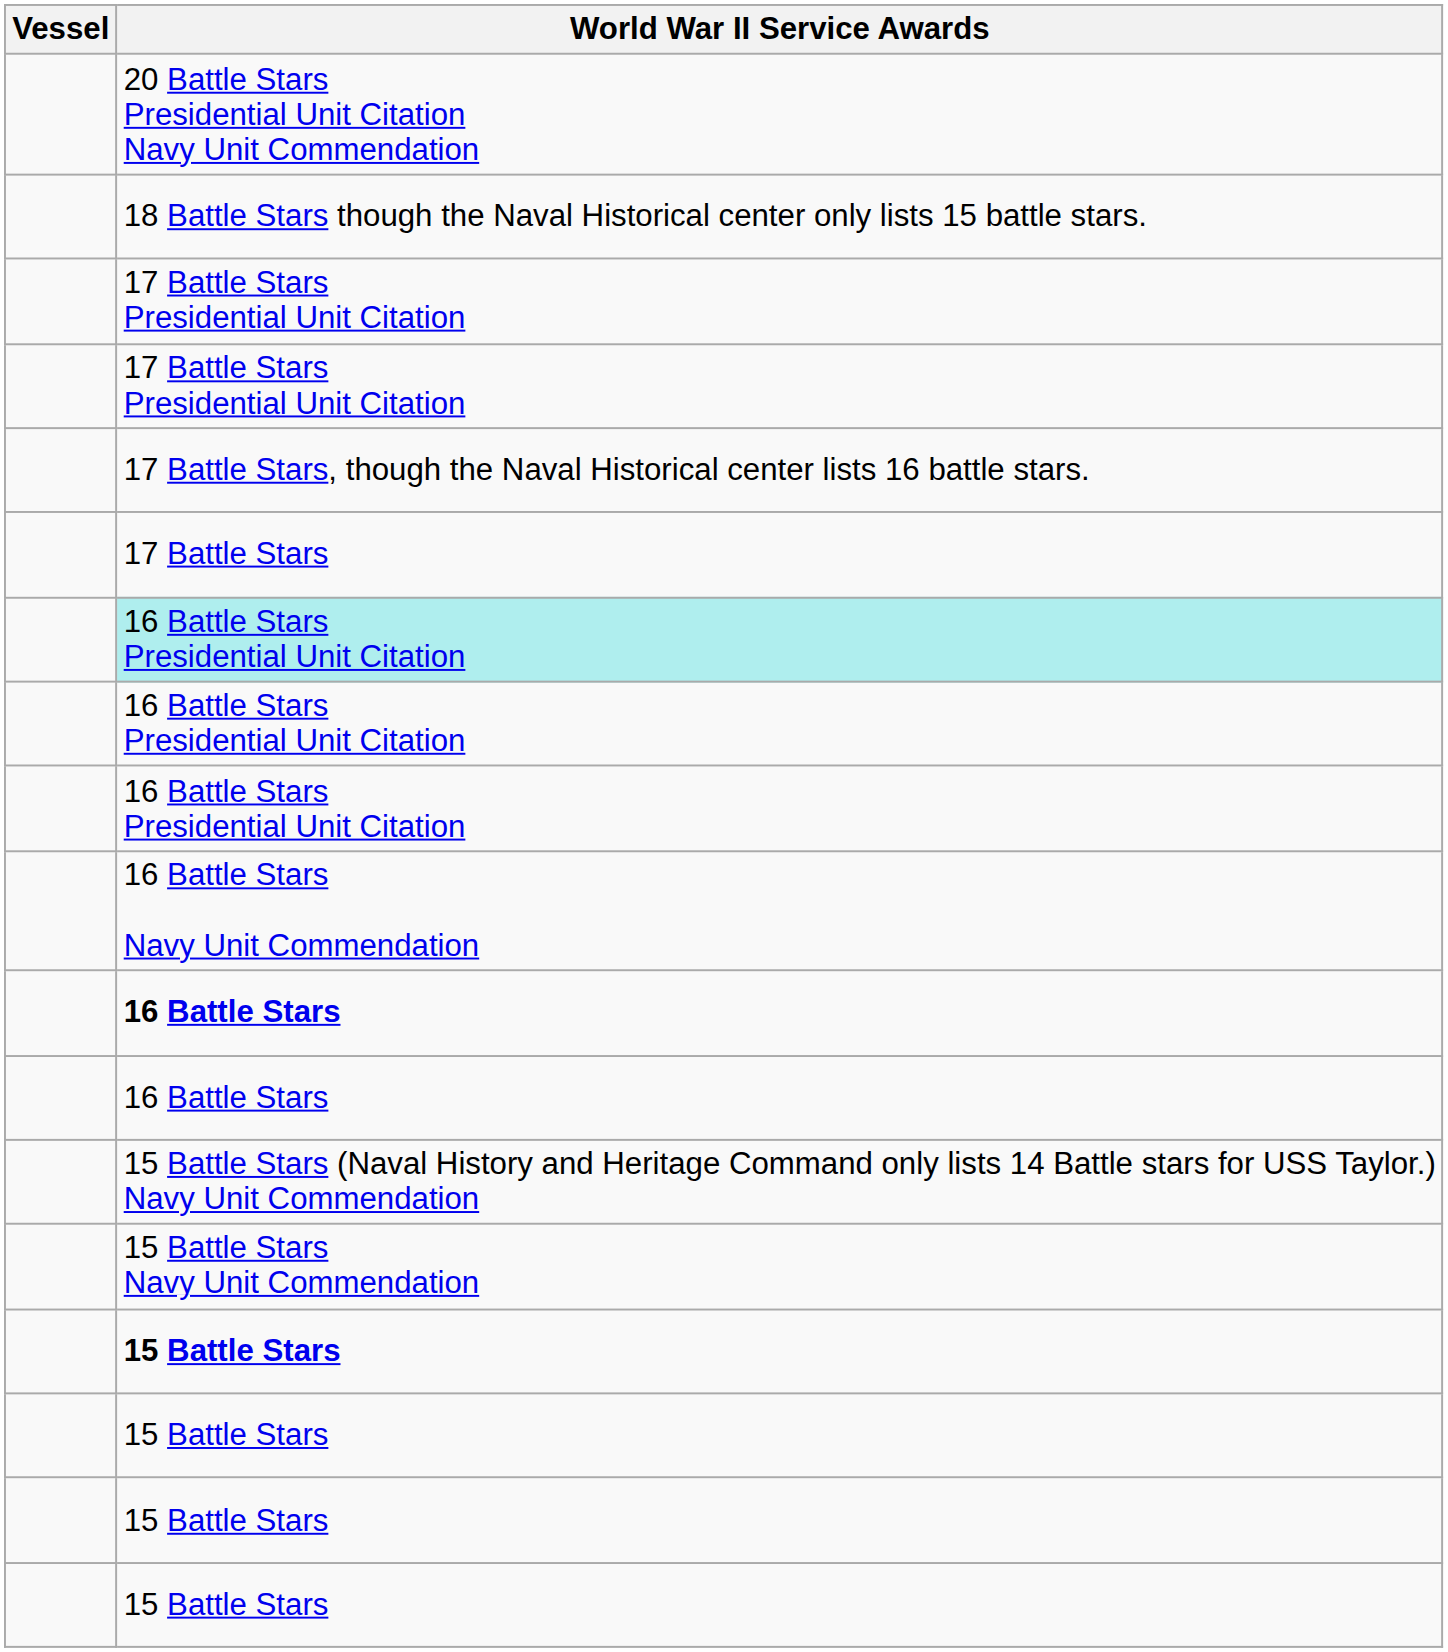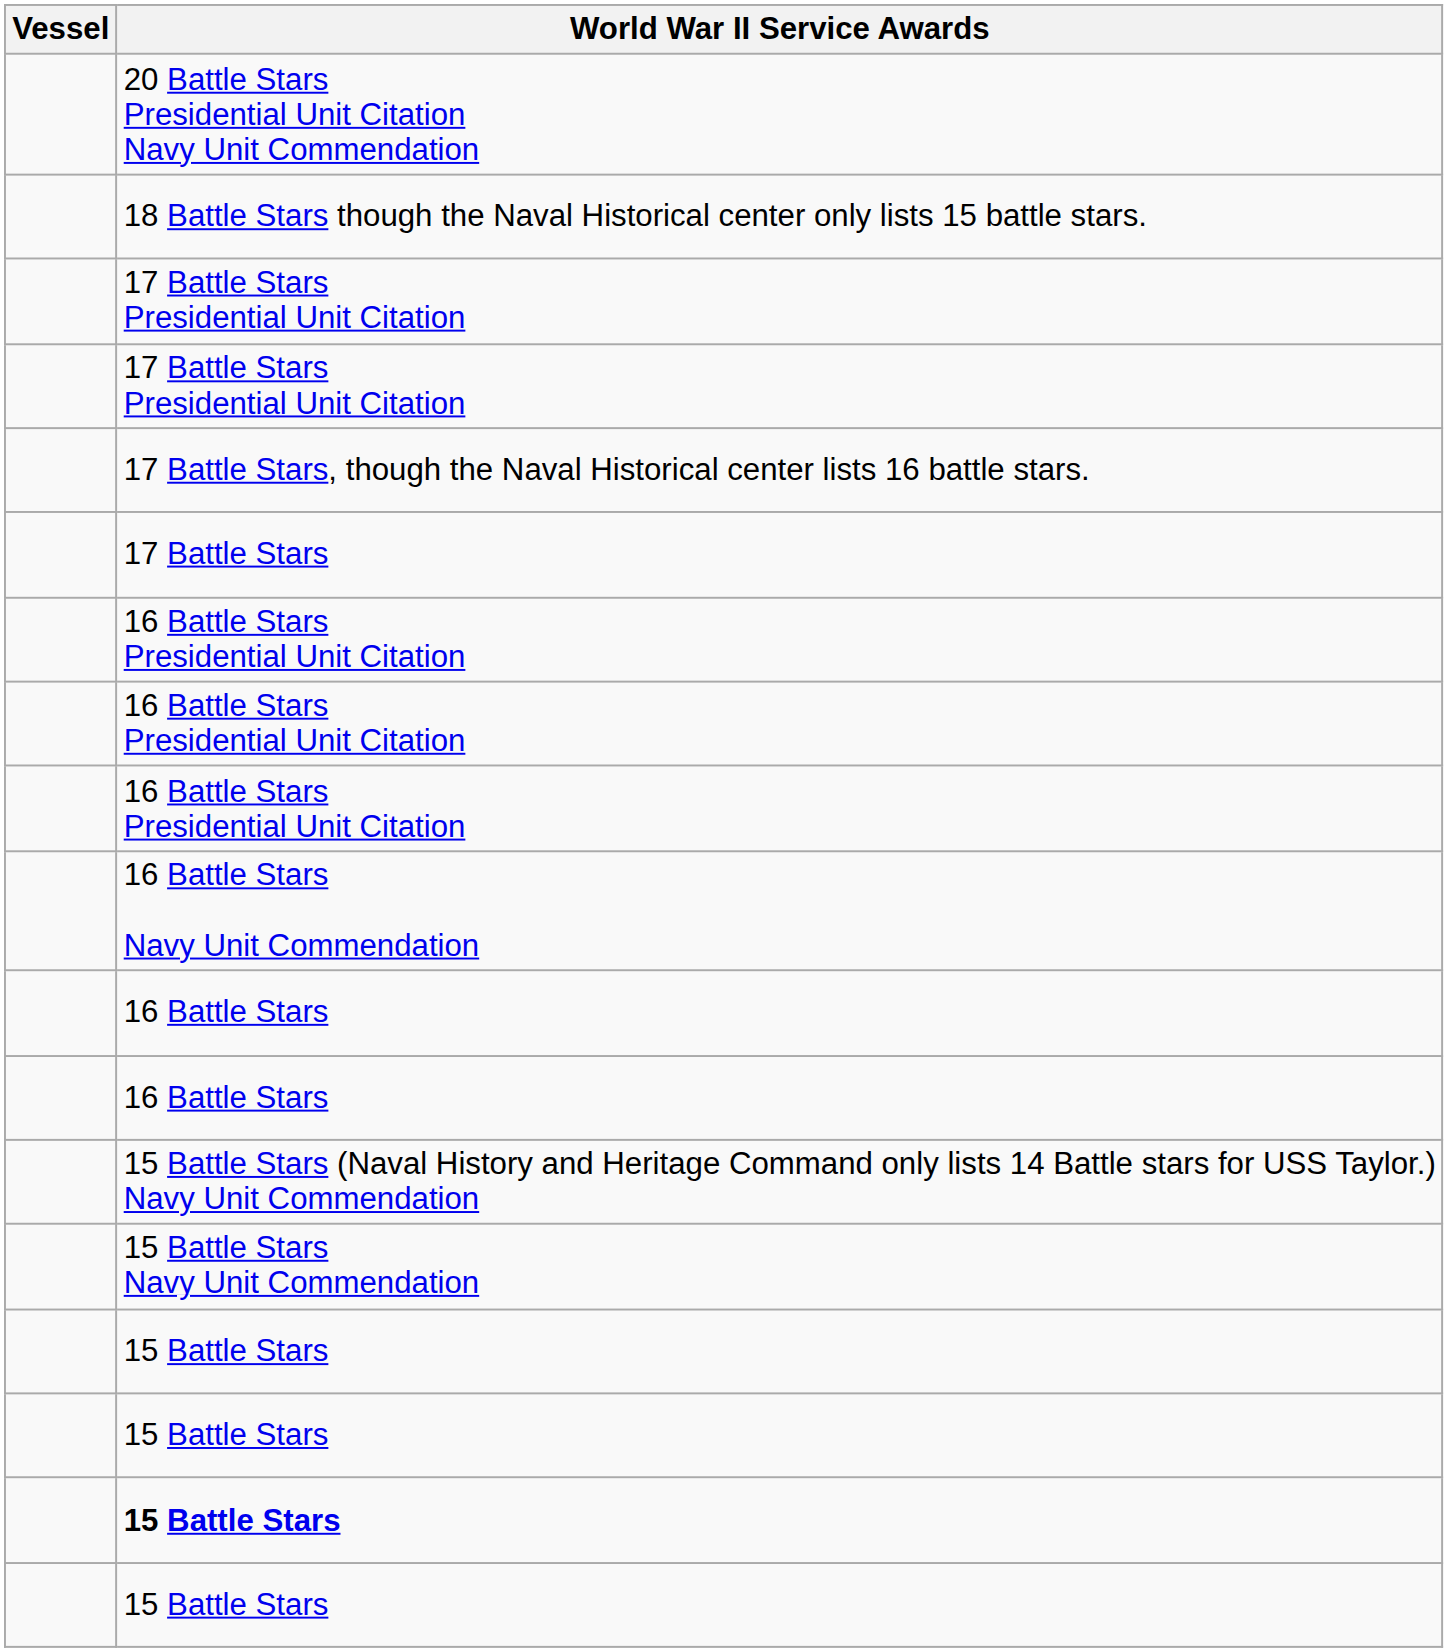(295, 638) paleturquoise background -> (295, 638) no background
(232, 1012) bold -> (226, 1012) normal
(232, 1350) bold -> (226, 1350) normal
(226, 1519) normal -> (232, 1519) bold
